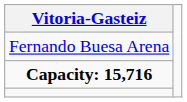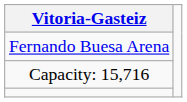(89, 74) bold -> (89, 74) normal
